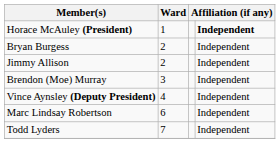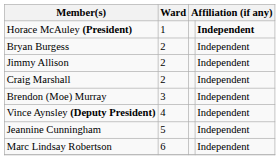+ row: (39, 79)
+ row: (54, 130)
- row: (33, 130)
